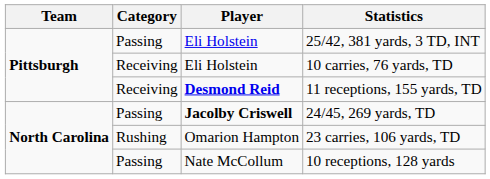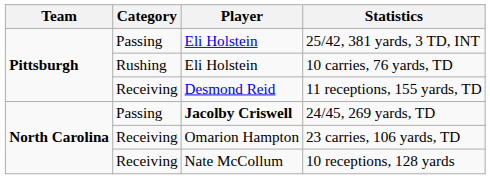(147, 64) Receiving -> (141, 64) Rushing
(232, 89) bold -> (230, 89) normal
(141, 137) Rushing -> (147, 137) Receiving
(139, 161) Passing -> (147, 161) Receiving
